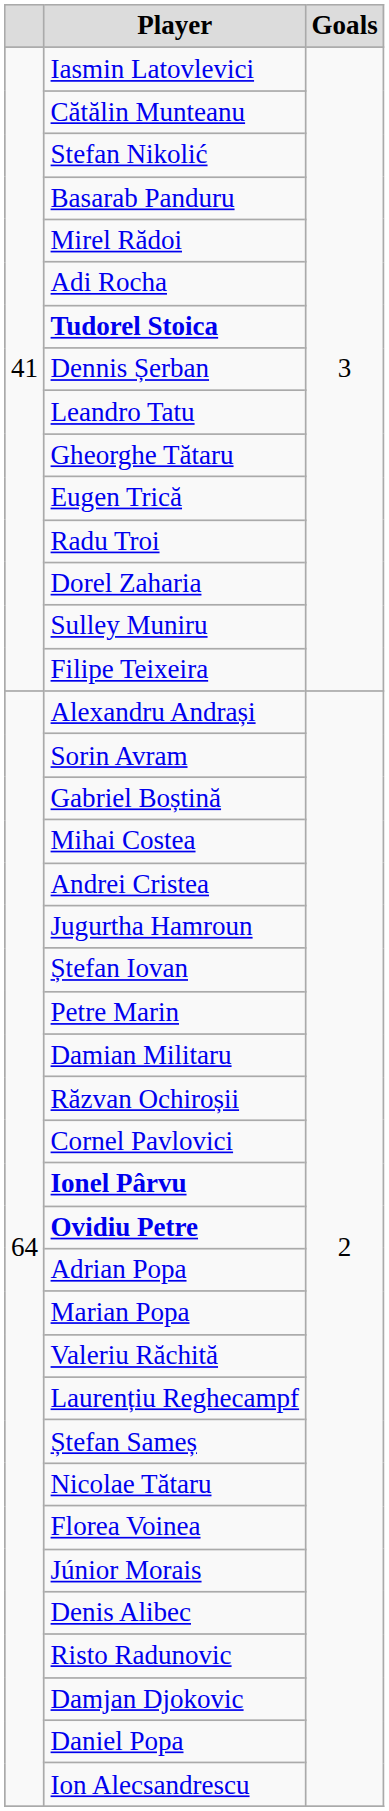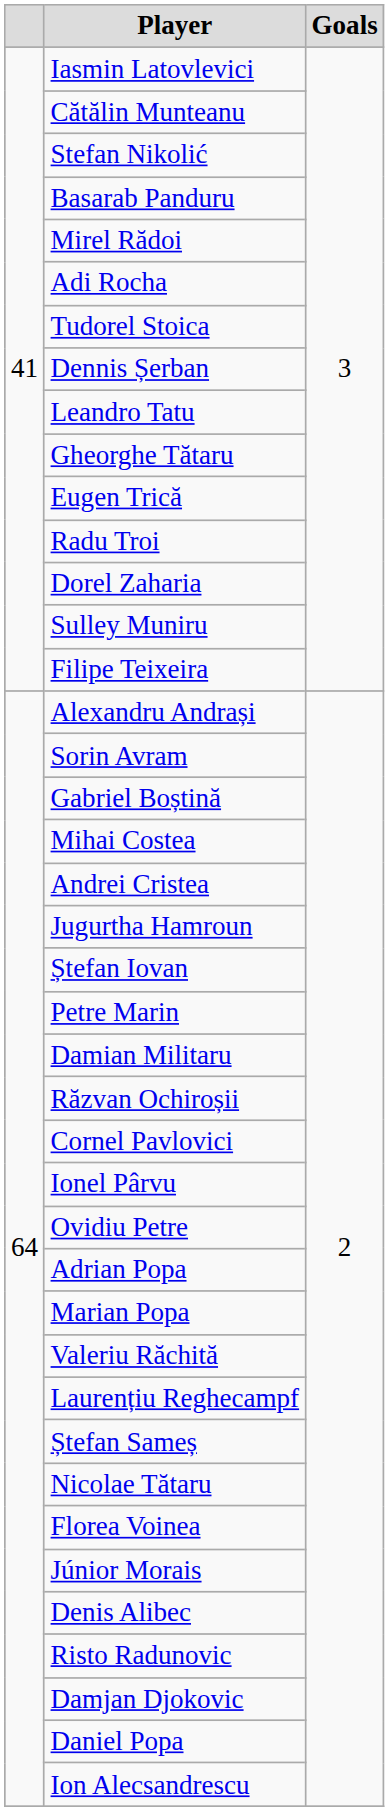(134, 326) bold -> (130, 326) normal
(119, 1183) bold -> (113, 1183) normal
(124, 1226) bold -> (119, 1226) normal
